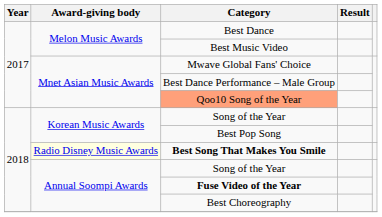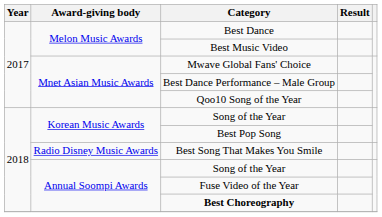(249, 99) lightsalmon background -> (249, 99) no background
(96, 151) lightyellow background -> (96, 151) no background
(249, 151) bold -> (249, 151) normal
(249, 185) bold -> (249, 185) normal
(249, 202) normal -> (249, 202) bold
